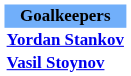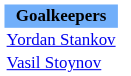(65, 39) bold -> (61, 39) normal
(56, 62) bold -> (54, 62) normal
